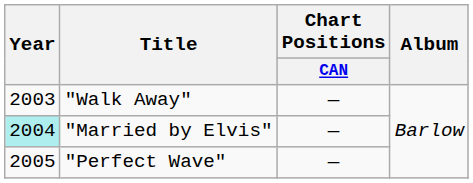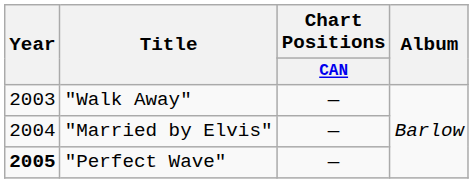(32, 131) paleturquoise background -> (32, 131) no background
(32, 162) normal -> (32, 162) bold
